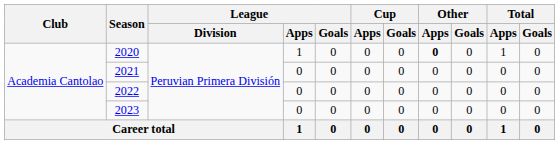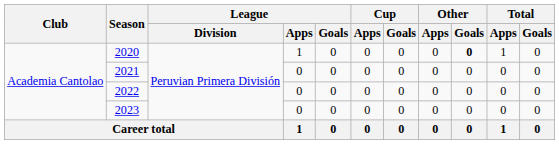(435, 52) bold -> (435, 52) normal
(469, 52) normal -> (469, 52) bold
